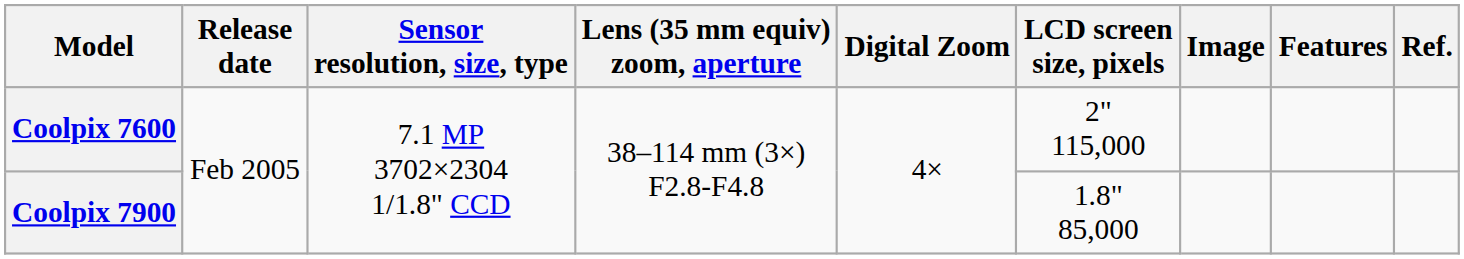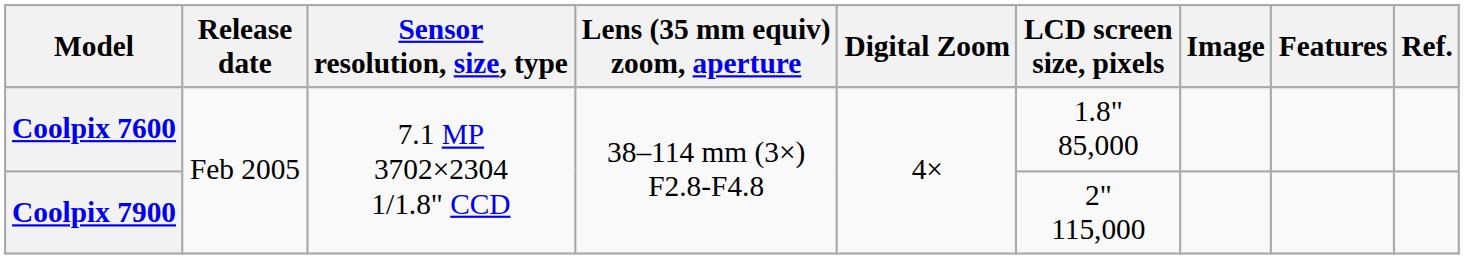(1098, 128) 2" 115,000 -> (1098, 128) 1.8" 85,000
(1098, 211) 1.8" 85,000 -> (1098, 211) 2" 115,000
